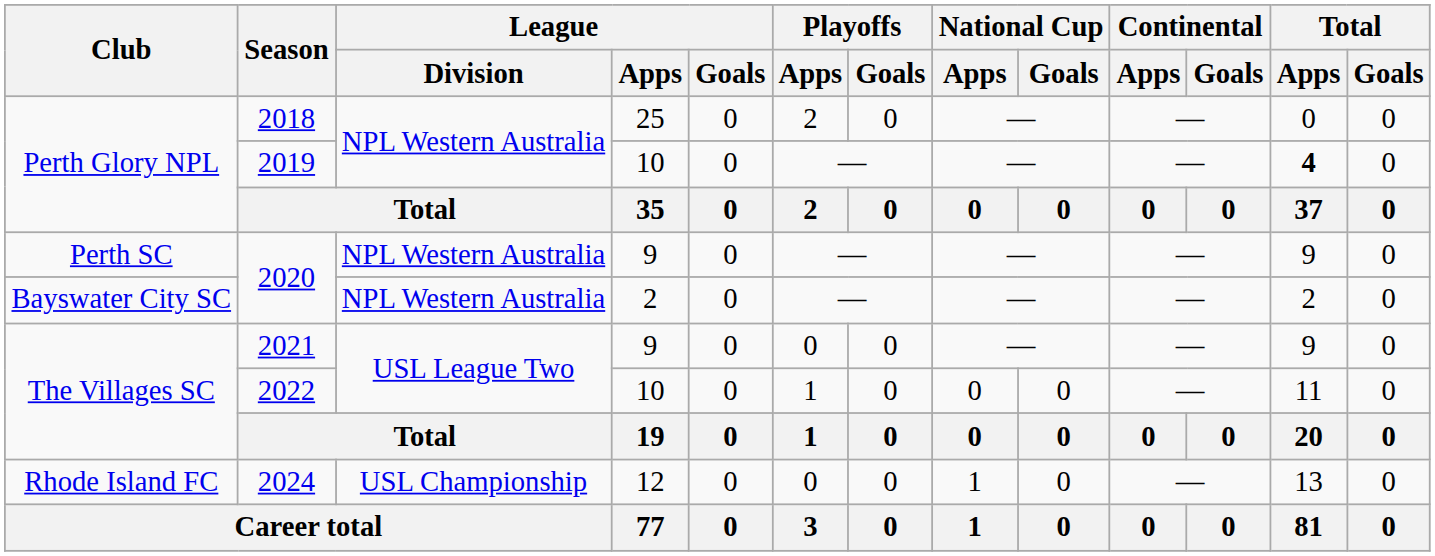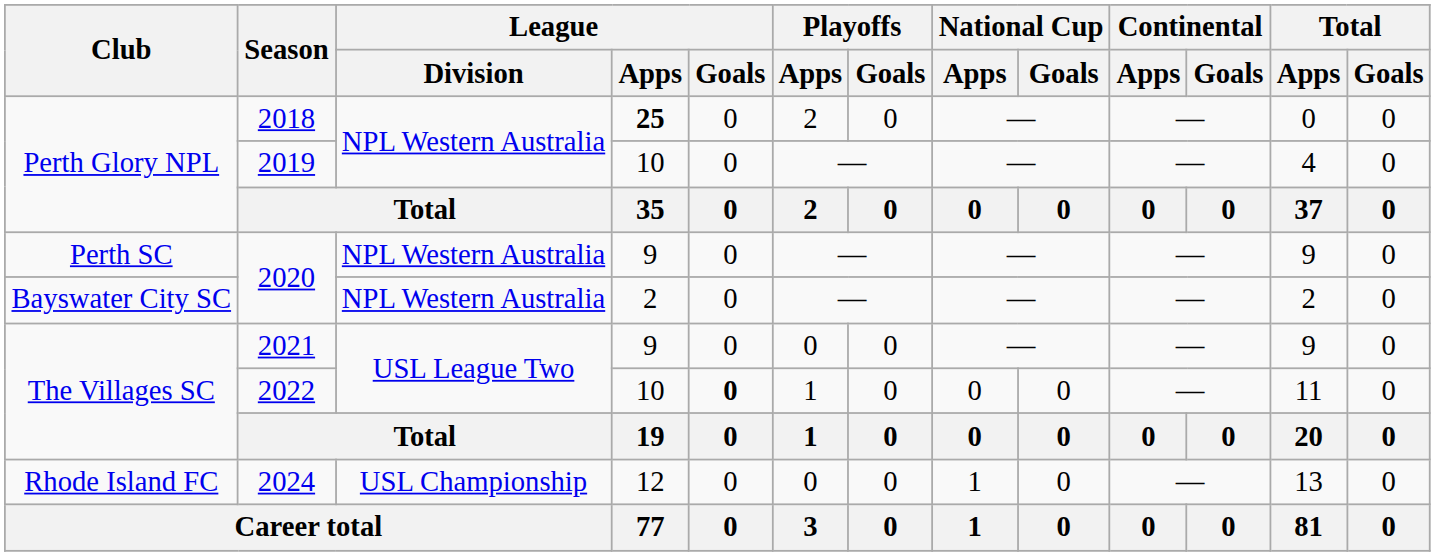(650, 118) normal -> (650, 118) bold
(1309, 163) bold -> (1309, 163) normal
(730, 390) normal -> (730, 390) bold
